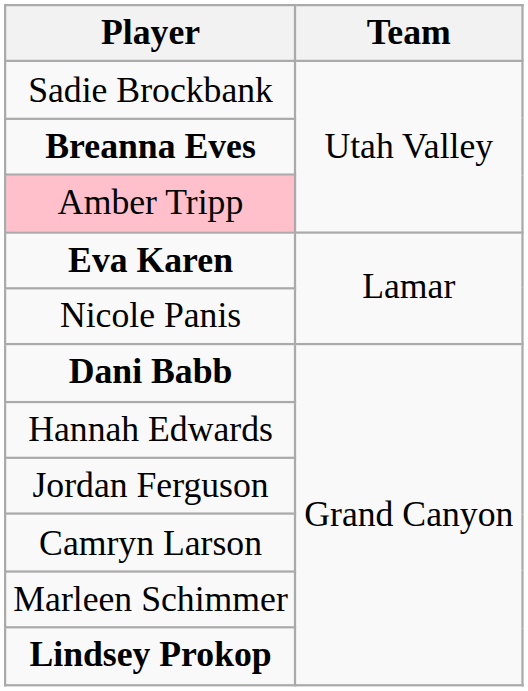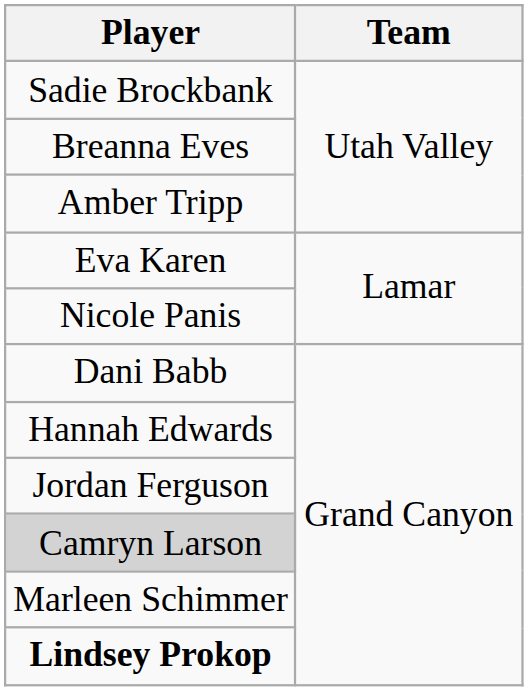(151, 145) bold -> (151, 145) normal
(151, 202) pink background -> (151, 202) no background
(151, 259) bold -> (151, 259) normal
(151, 372) bold -> (151, 372) normal
(151, 542) no background -> (151, 542) lightgrey background
